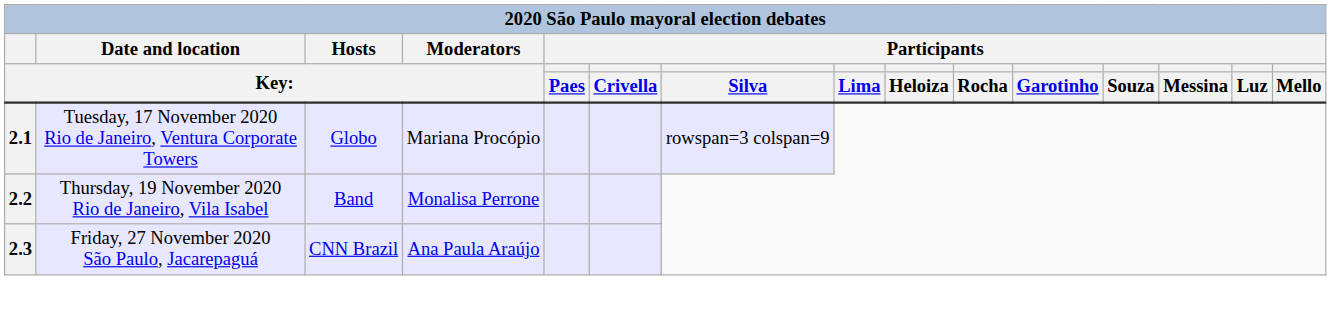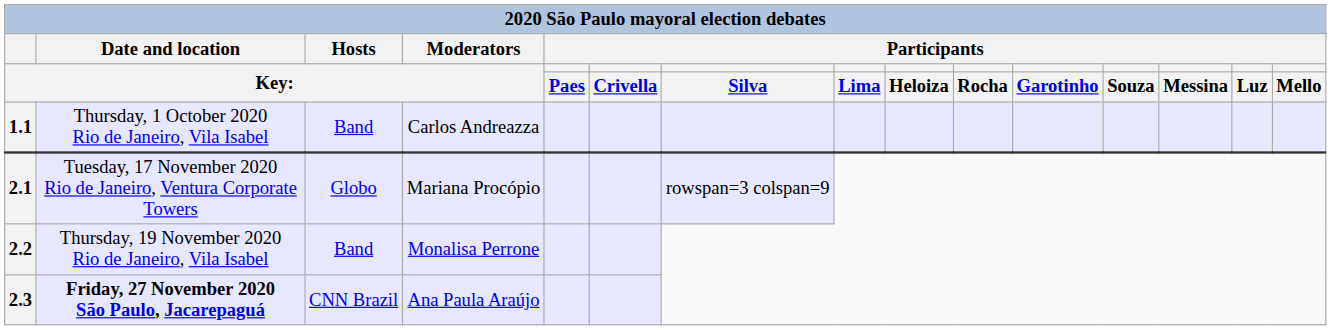+ row: (20, 126)
(171, 249) normal -> (171, 299) bold
